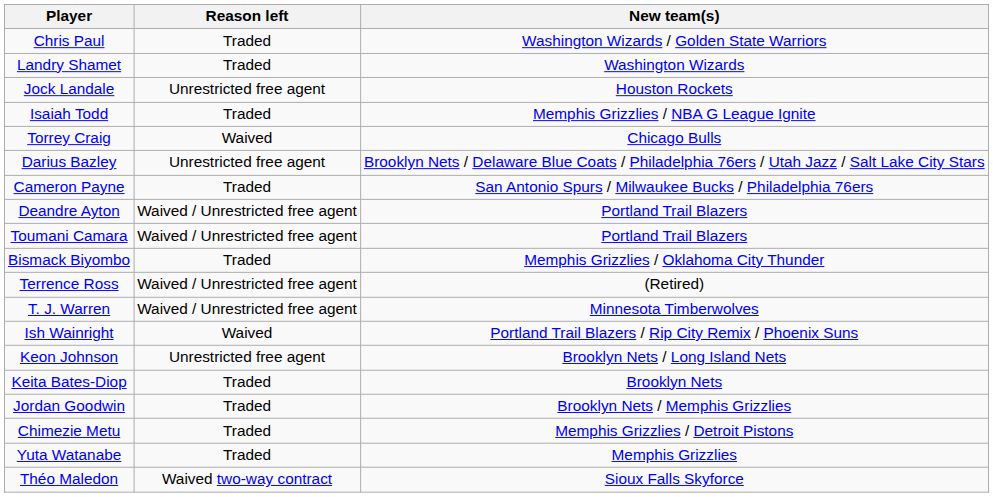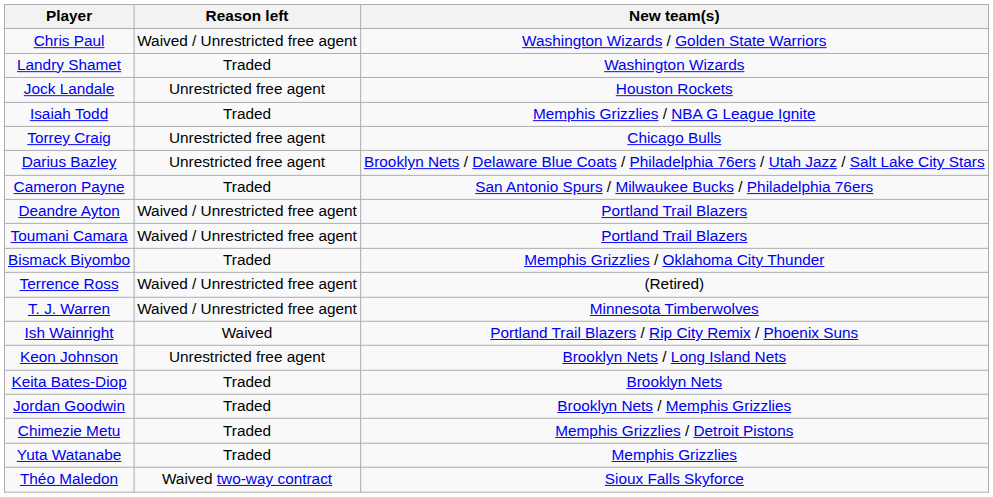(247, 41) Traded -> (247, 41) Waived / Unrestricted free agent
(247, 138) Waived -> (247, 138) Unrestricted free agent
